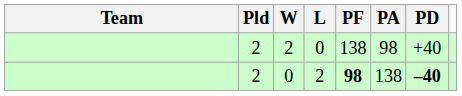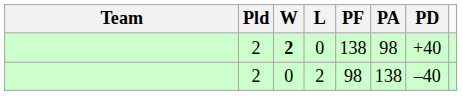(289, 47) normal -> (289, 47) bold
(353, 76) bold -> (353, 76) normal
(427, 76) bold -> (427, 76) normal
